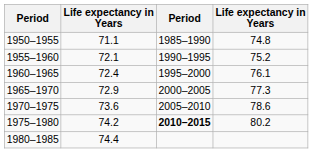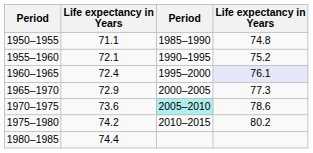(260, 73) no background -> (260, 73) lavender background
(185, 106) no background -> (185, 106) paleturquoise background
(185, 123) bold -> (185, 123) normal
